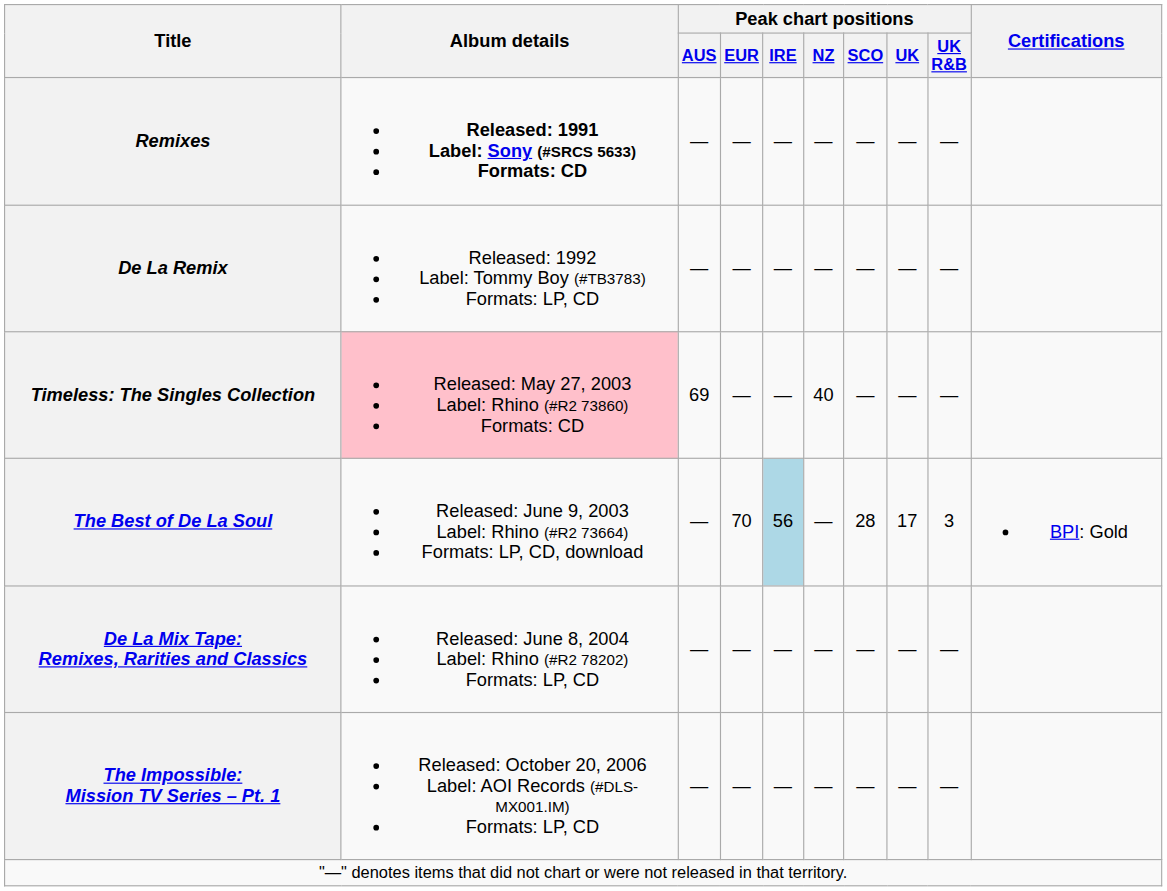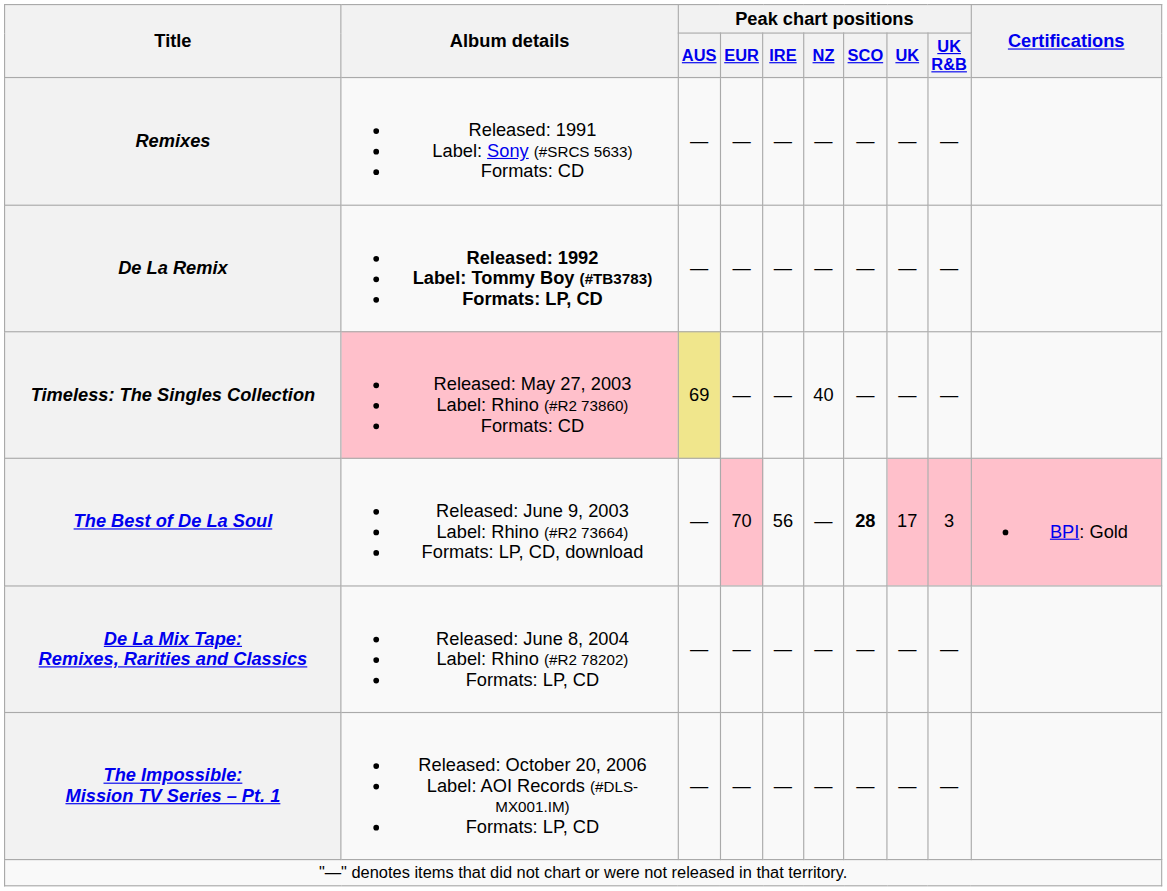(510, 151) bold -> (510, 151) normal
(510, 278) normal -> (510, 278) bold
(699, 395) no background -> (699, 395) khaki background
(742, 521) no background -> (742, 521) pink background
(783, 521) lightblue background -> (783, 521) no background
(865, 521) normal -> (865, 521) bold
(907, 521) no background -> (907, 521) pink background
(949, 521) no background -> (949, 521) pink background
(1066, 532) no background -> (1066, 532) pink background
